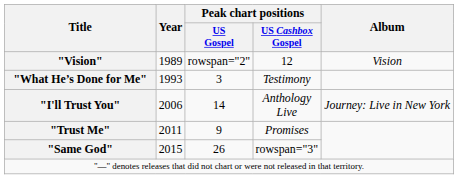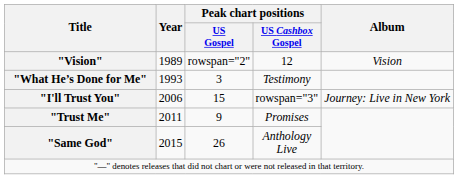(219, 105) 14 -> (219, 98) 15
(287, 105) Anthology Live -> (287, 98) rowspan="3"
(287, 149) rowspan="3" -> (287, 142) Anthology Live
